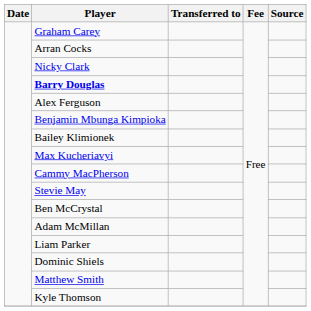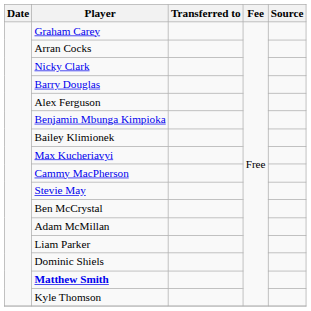(69, 84) bold -> (67, 84) normal
(69, 279) normal -> (72, 279) bold
